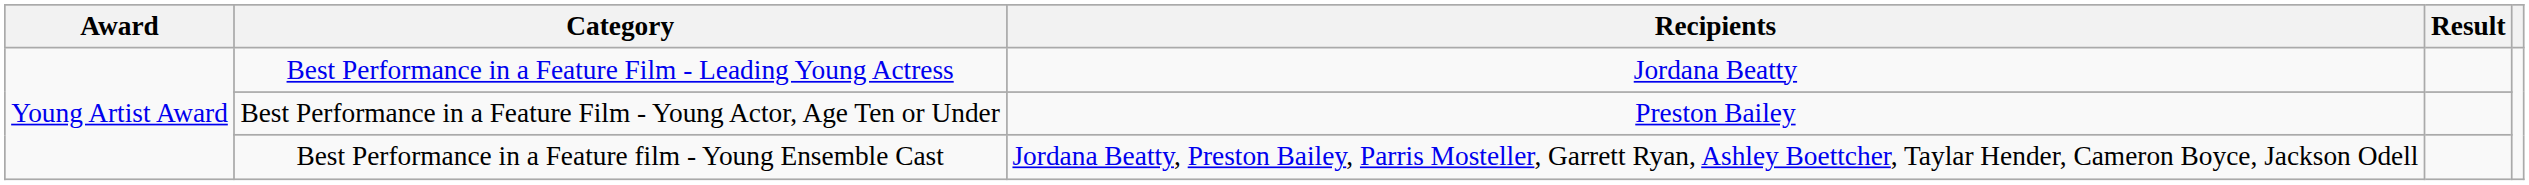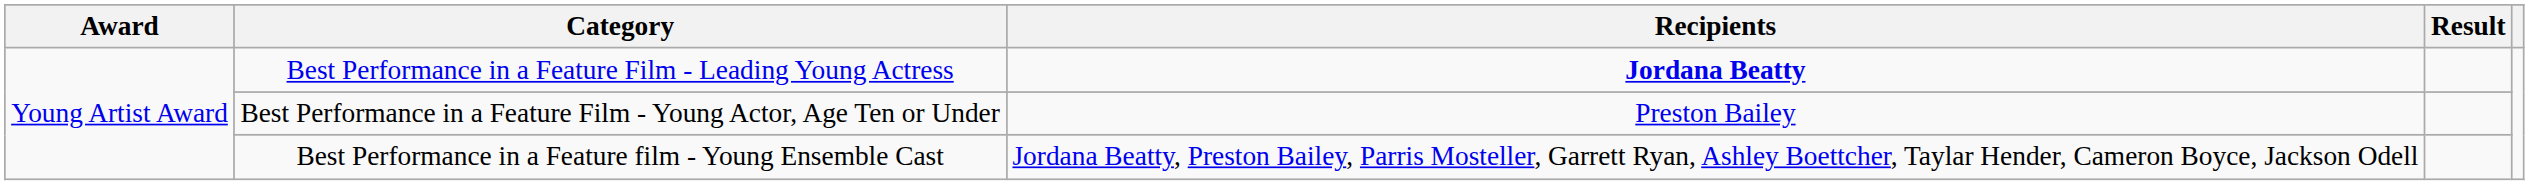(1715, 69) normal -> (1715, 69) bold
